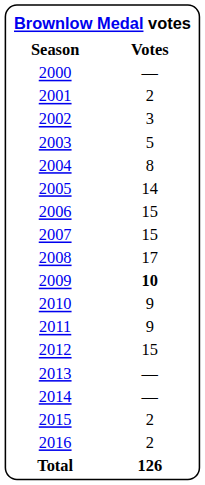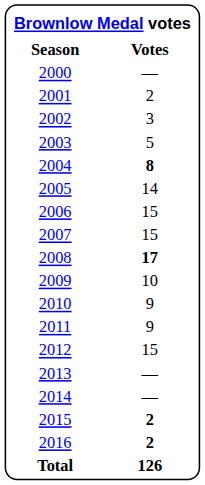(150, 165) normal -> (150, 165) bold
(150, 258) normal -> (150, 258) bold
(150, 281) bold -> (150, 281) normal
(150, 419) normal -> (150, 419) bold
(150, 442) normal -> (150, 442) bold
